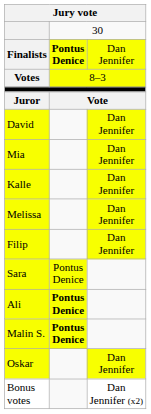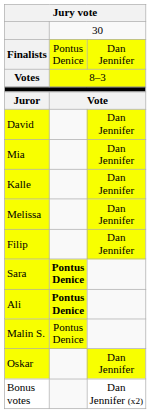(68, 54) bold -> (68, 54) normal
(68, 274) normal -> (68, 274) bold
(68, 334) bold -> (68, 334) normal
